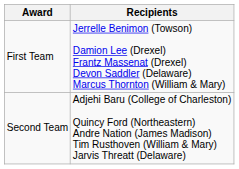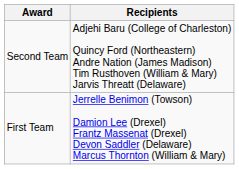rows swapped: (30, 57) <-> (37, 129)
